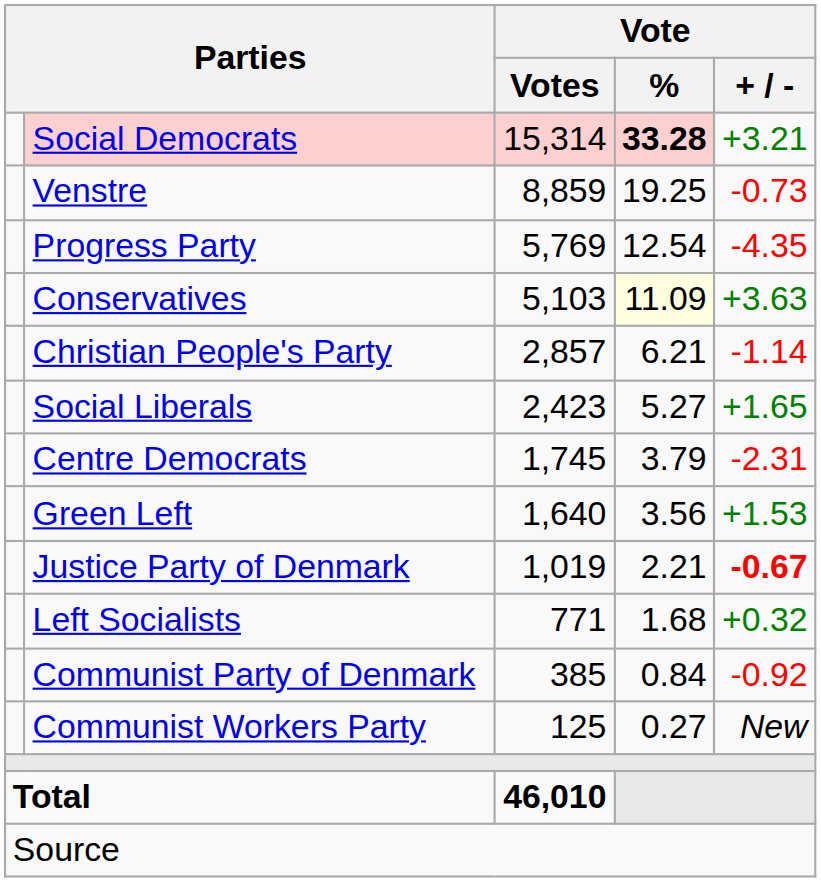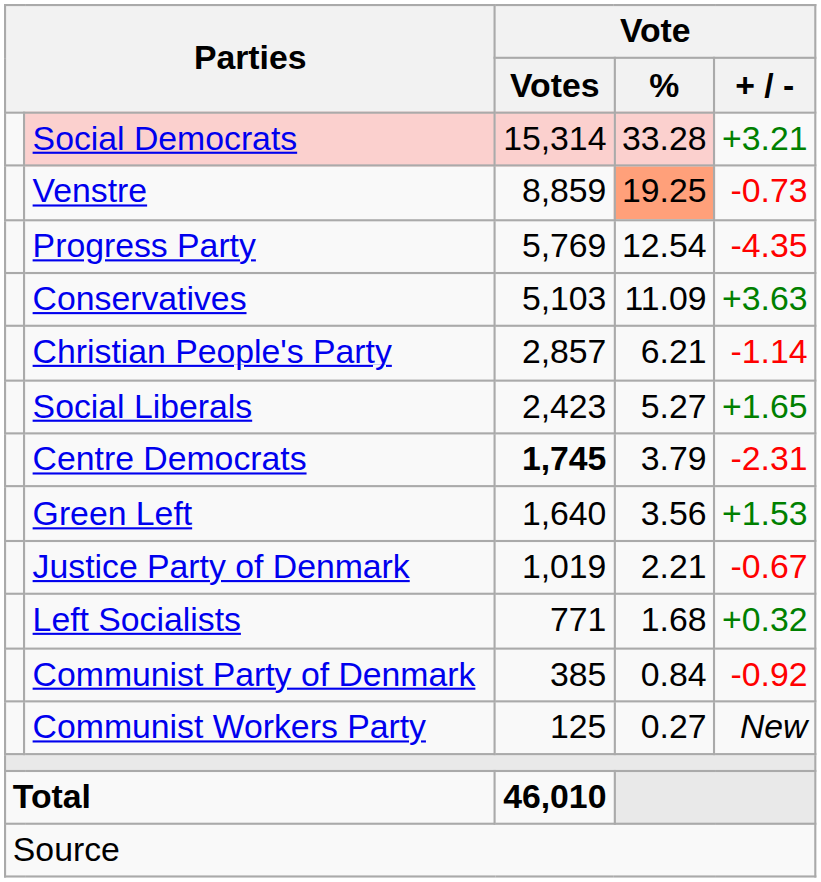(664, 138) bold -> (664, 138) normal
(664, 191) no background -> (664, 191) lightsalmon background
(665, 298) lightyellow background -> (665, 298) no background
(564, 459) normal -> (564, 459) bold
(769, 566) bold -> (769, 566) normal
